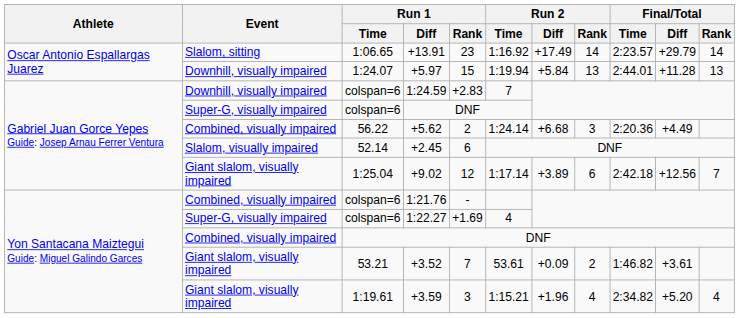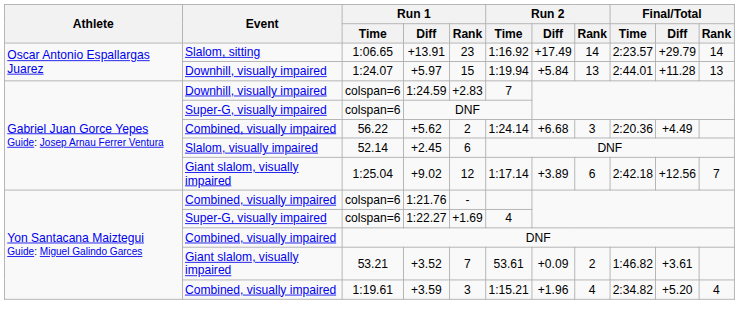(242, 296) Giant slalom, visually impaired -> (261, 290) Combined, visually impaired
